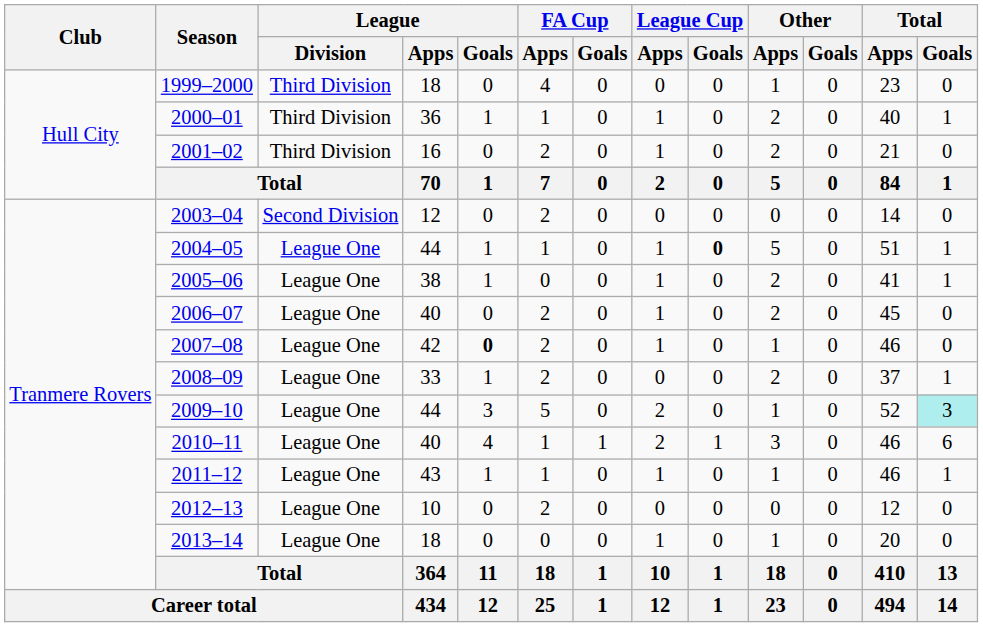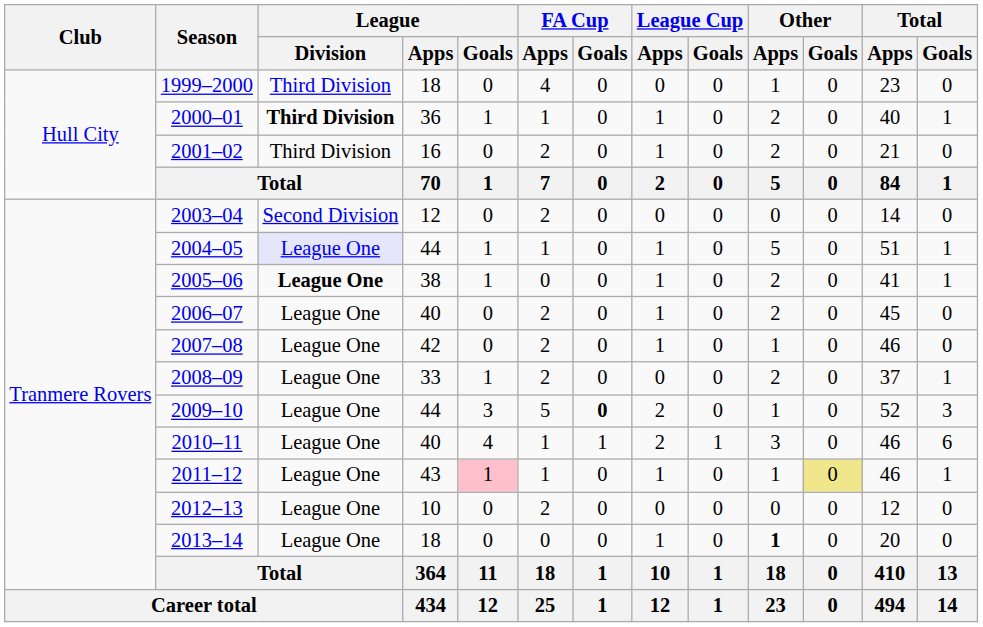(330, 118) normal -> (330, 118) bold
(330, 248) no background -> (330, 248) lavender background
(718, 248) bold -> (718, 248) normal
(330, 280) normal -> (330, 280) bold
(488, 345) bold -> (488, 345) normal
(602, 410) normal -> (602, 410) bold
(947, 410) paleturquoise background -> (947, 410) no background
(488, 475) no background -> (488, 475) pink background
(833, 475) no background -> (833, 475) khaki background
(775, 540) normal -> (775, 540) bold
